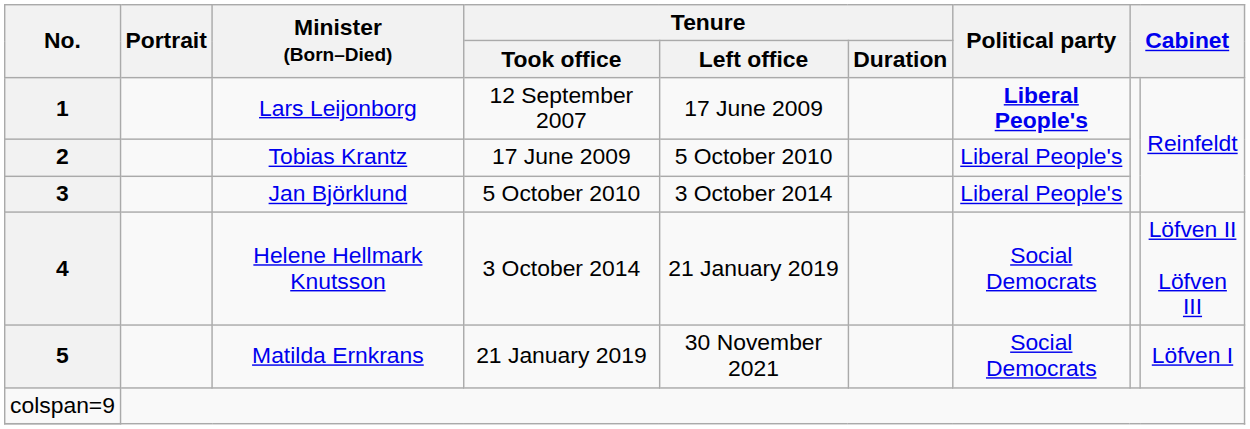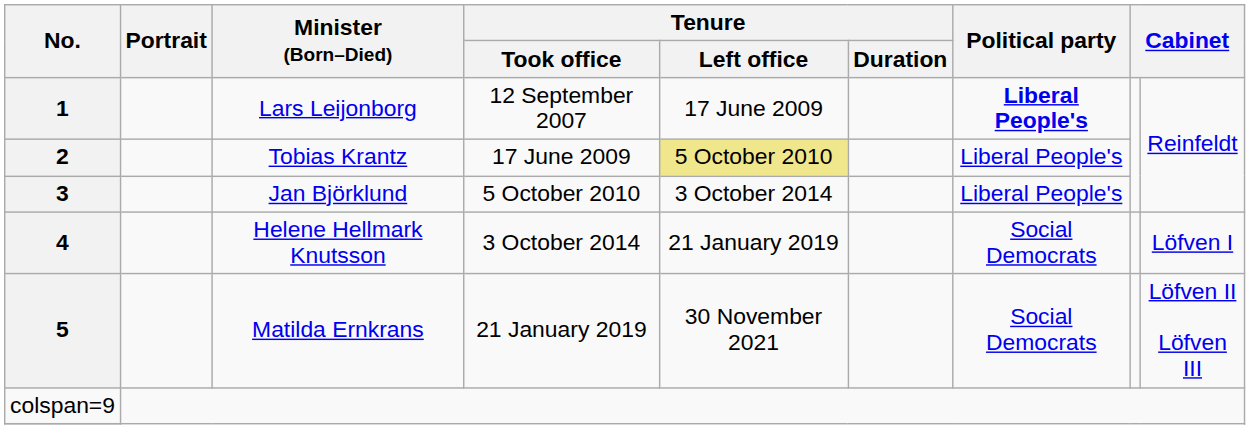(754, 157) no background -> (754, 157) khaki background
(1193, 268) Löfven II Löfven III -> (1193, 242) Löfven I
(1193, 356) Löfven I -> (1193, 330) Löfven II Löfven III
